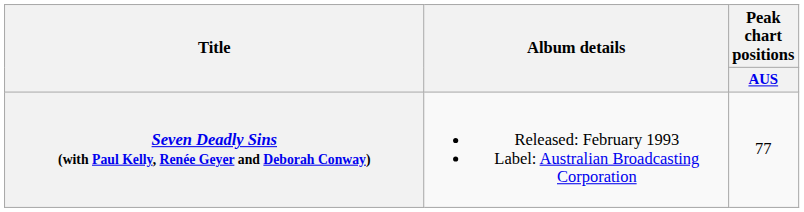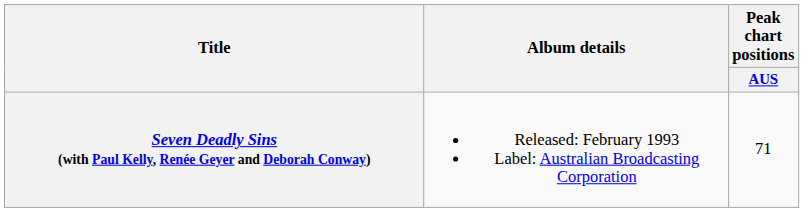(763, 149) 77 -> (763, 149) 71
